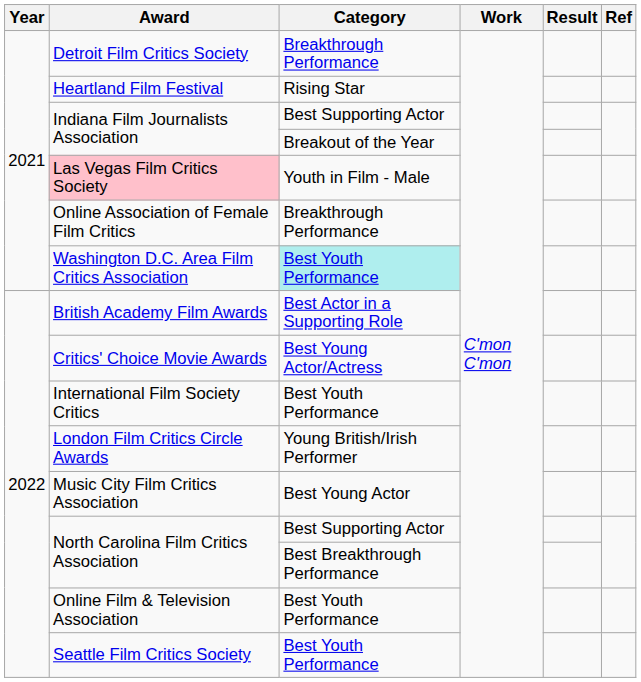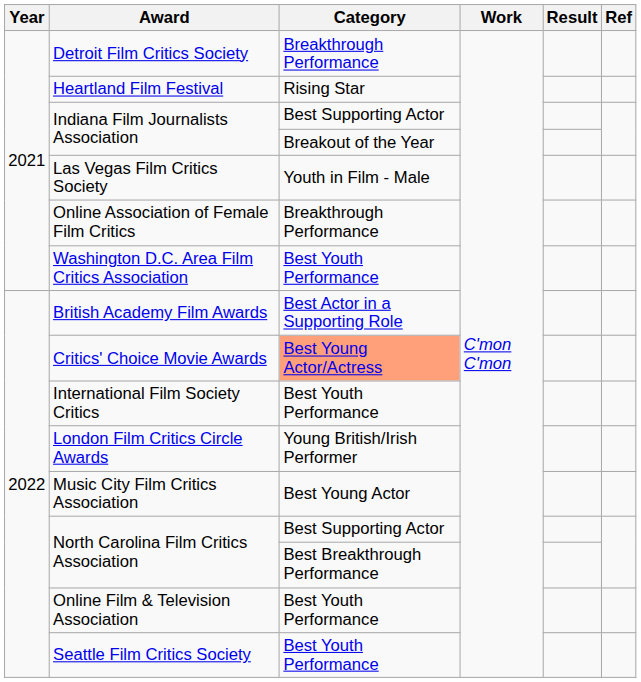(135, 177) pink background -> (135, 177) no background
(331, 267) paleturquoise background -> (331, 267) no background
(333, 358) no background -> (333, 358) lightsalmon background
